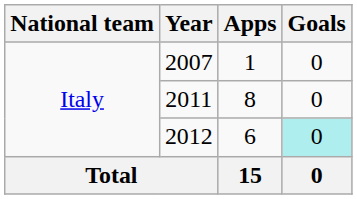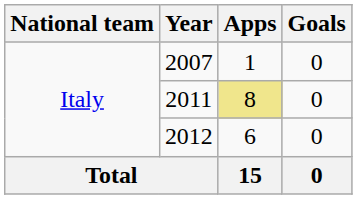(250, 99) no background -> (250, 99) khaki background
(317, 136) paleturquoise background -> (317, 136) no background
